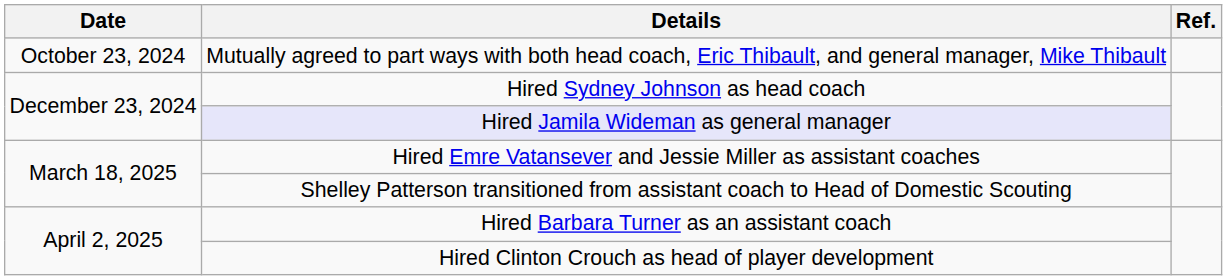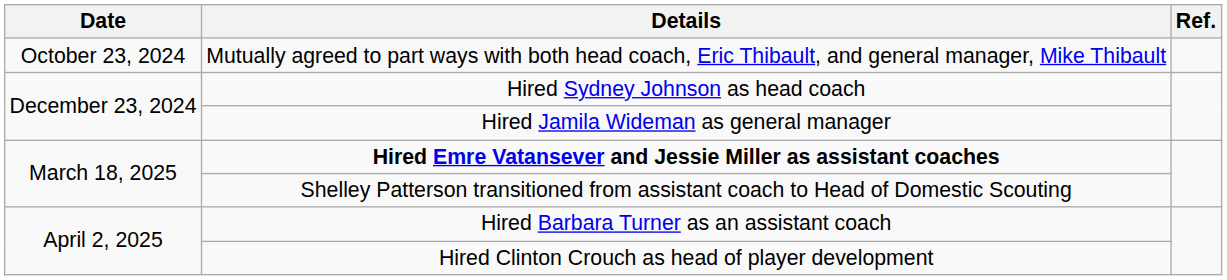(686, 122) lavender background -> (686, 122) no background
(686, 156) normal -> (686, 156) bold
